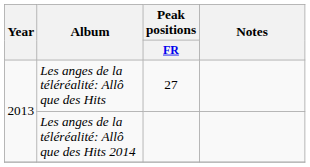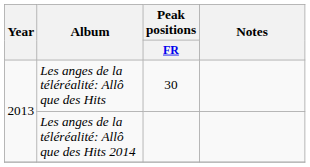(171, 85) 27 -> (171, 85) 30
